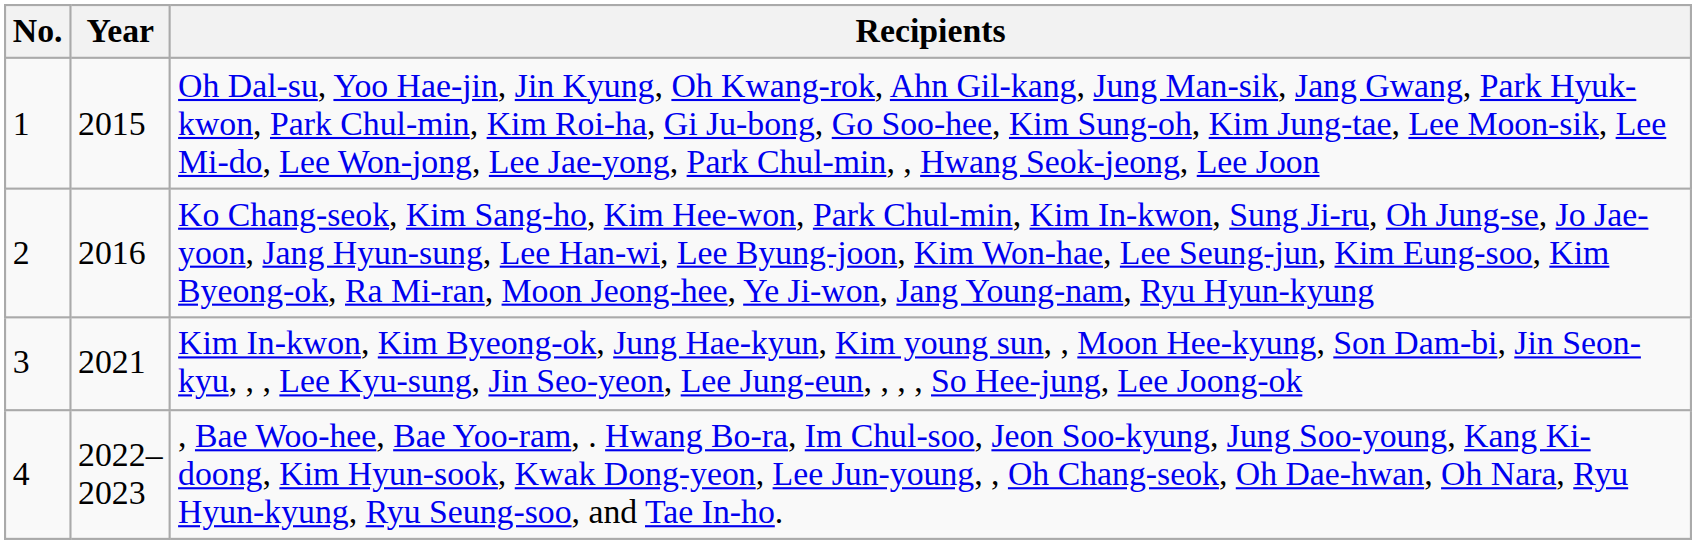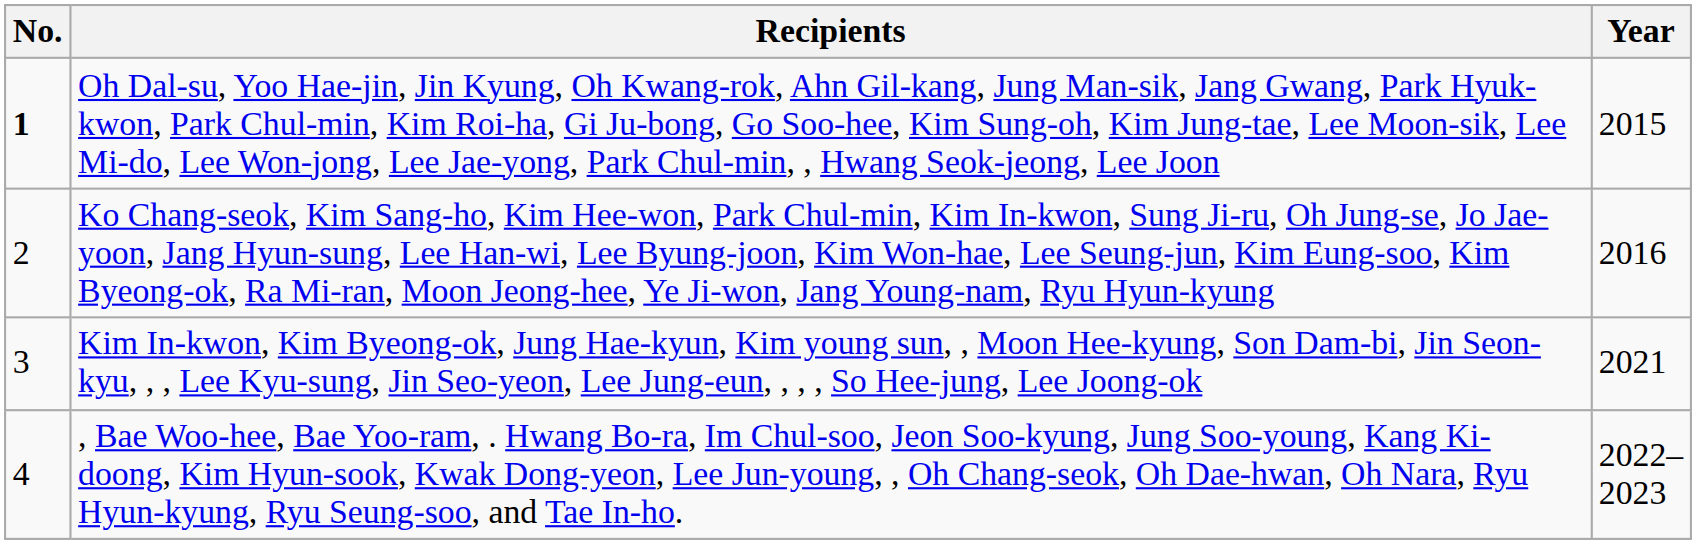columns swapped: (120, 31) <-> (931, 31)
(21, 122) normal -> (21, 122) bold
